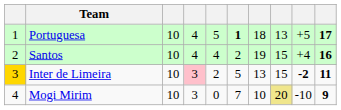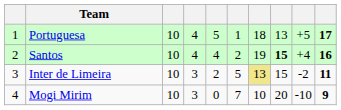(238, 34) bold -> (238, 34) normal
(281, 54) normal -> (281, 54) bold
(15, 74) gold background -> (15, 74) no background
(195, 74) pink background -> (195, 74) no background
(260, 74) no background -> (260, 74) khaki background
(303, 74) bold -> (303, 74) normal
(281, 94) khaki background -> (281, 94) no background
